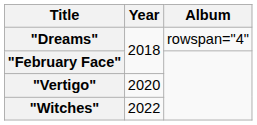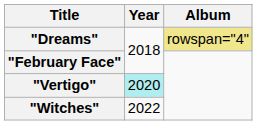(208, 39) no background -> (208, 39) khaki background
(144, 85) no background -> (144, 85) paleturquoise background
